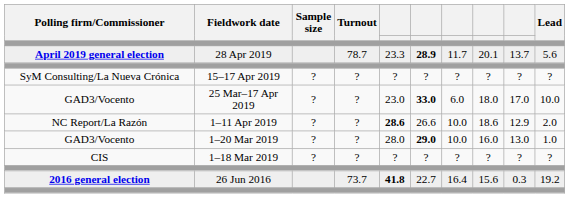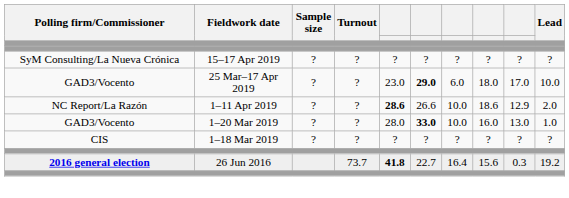- row: (99, 54)
(426, 100) 33.0 -> (426, 82) 29.0
(426, 140) 29.0 -> (426, 123) 33.0
